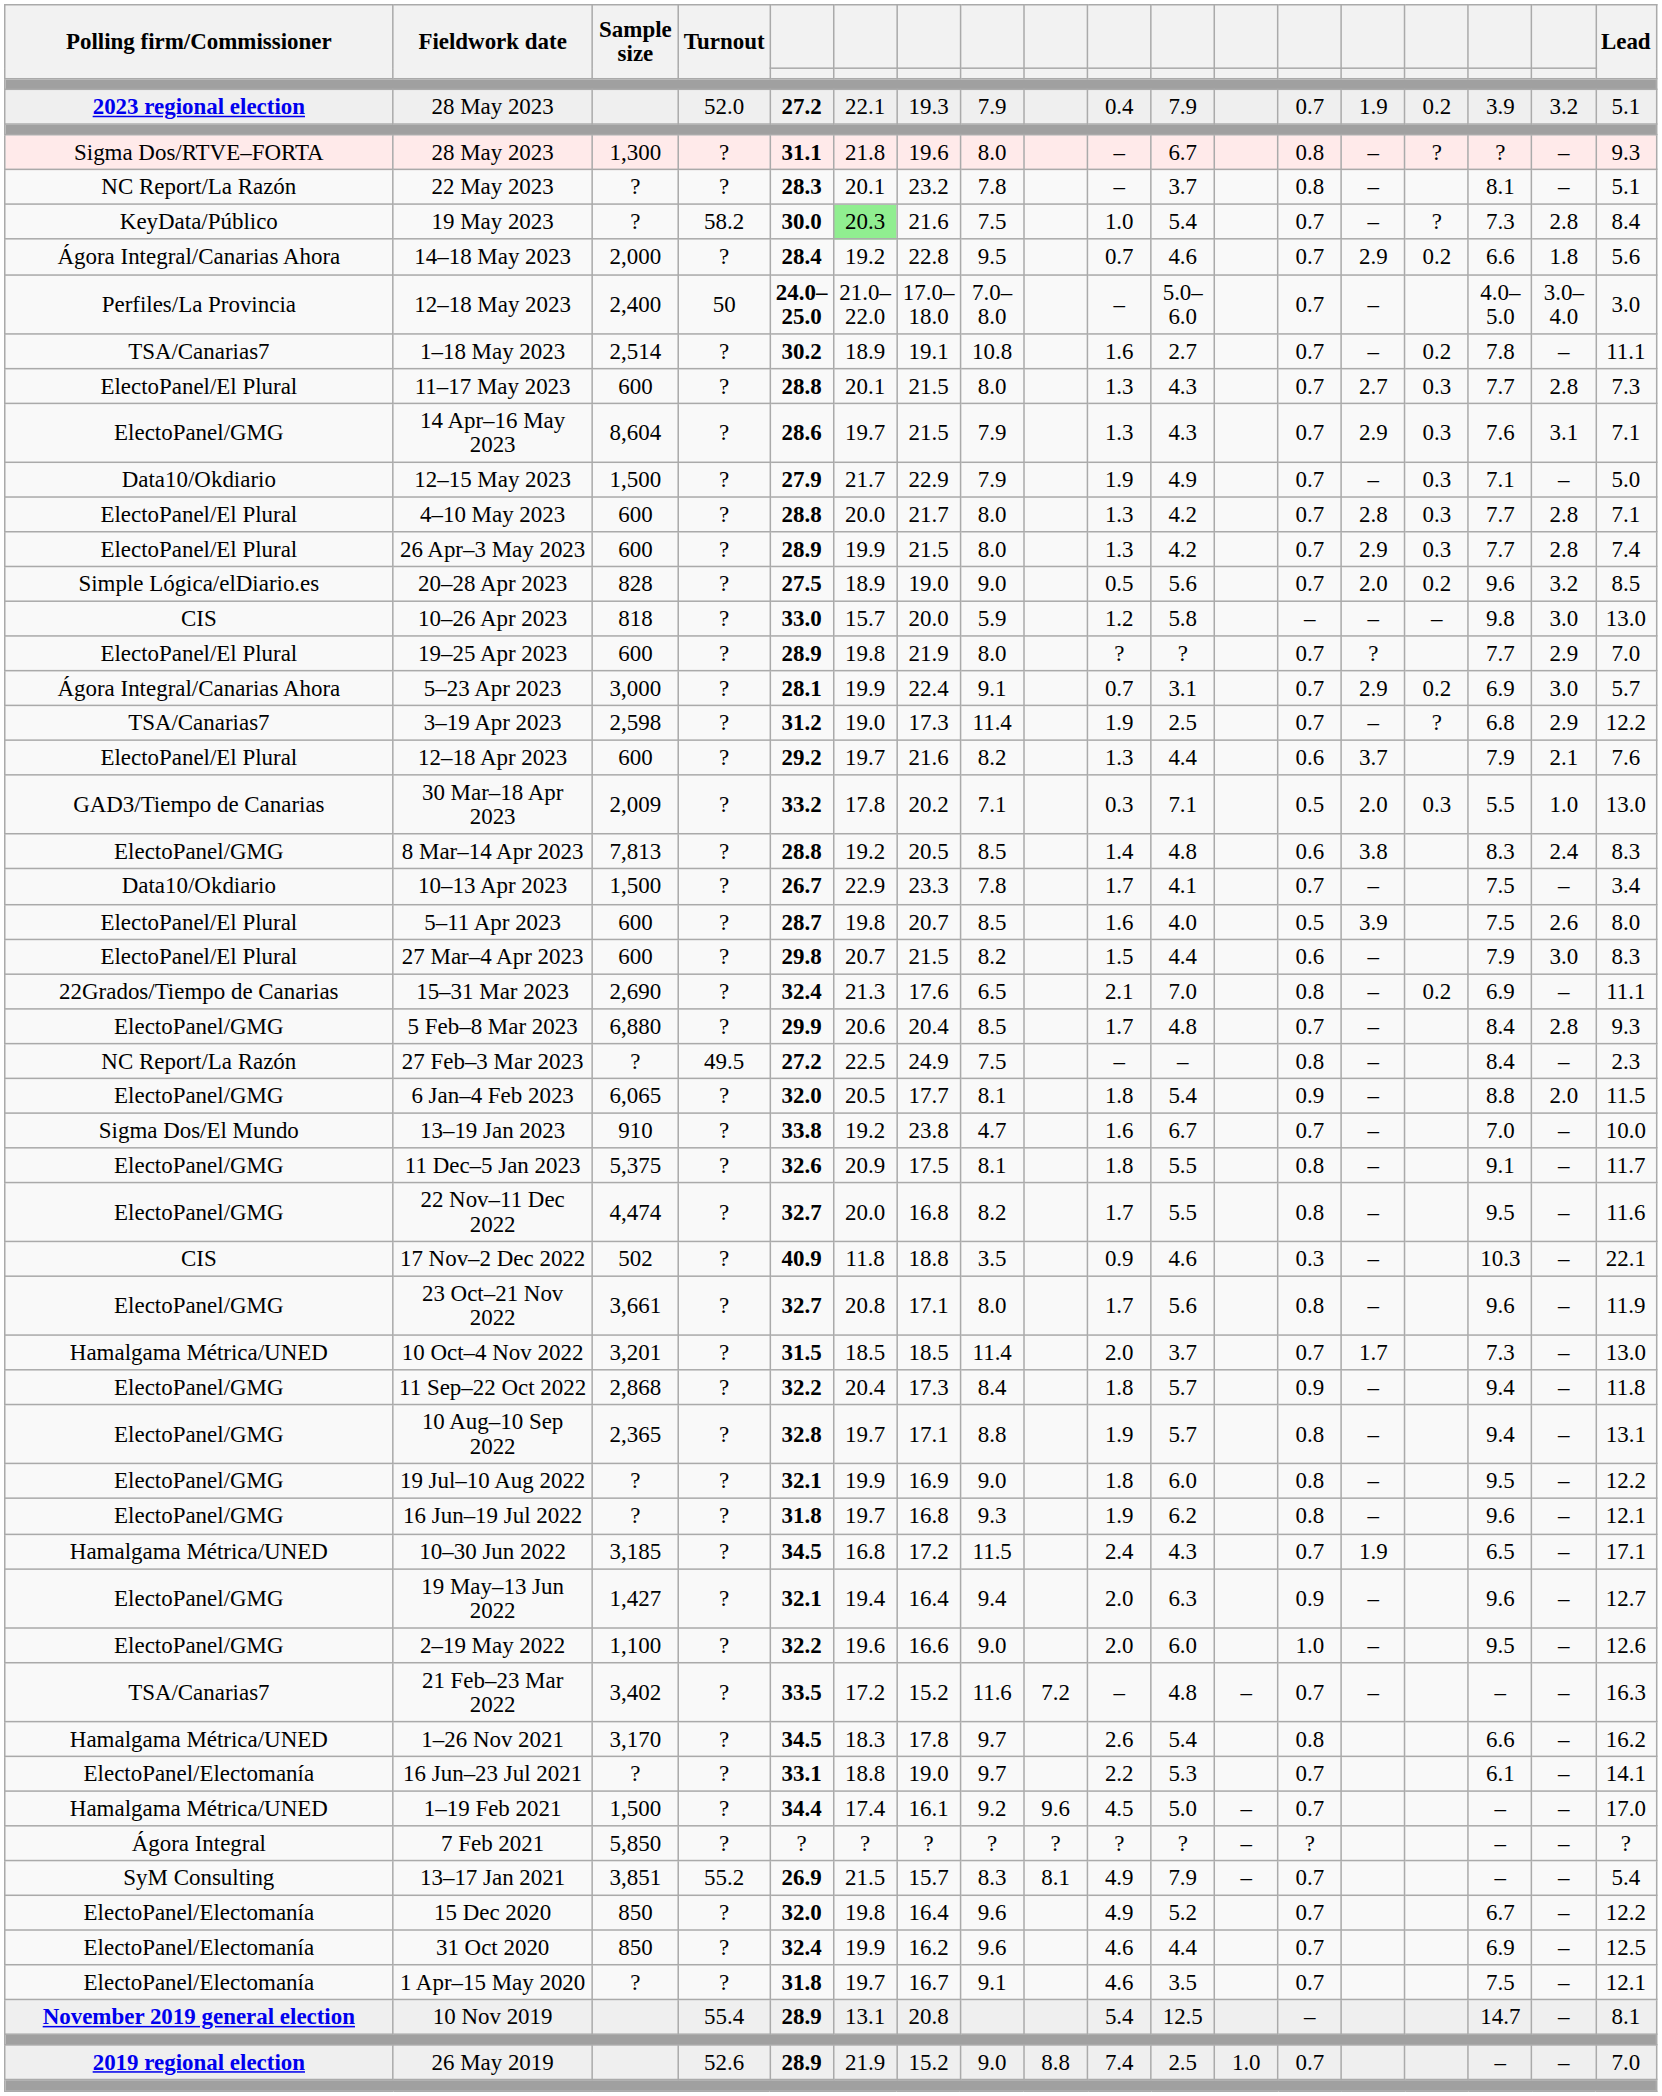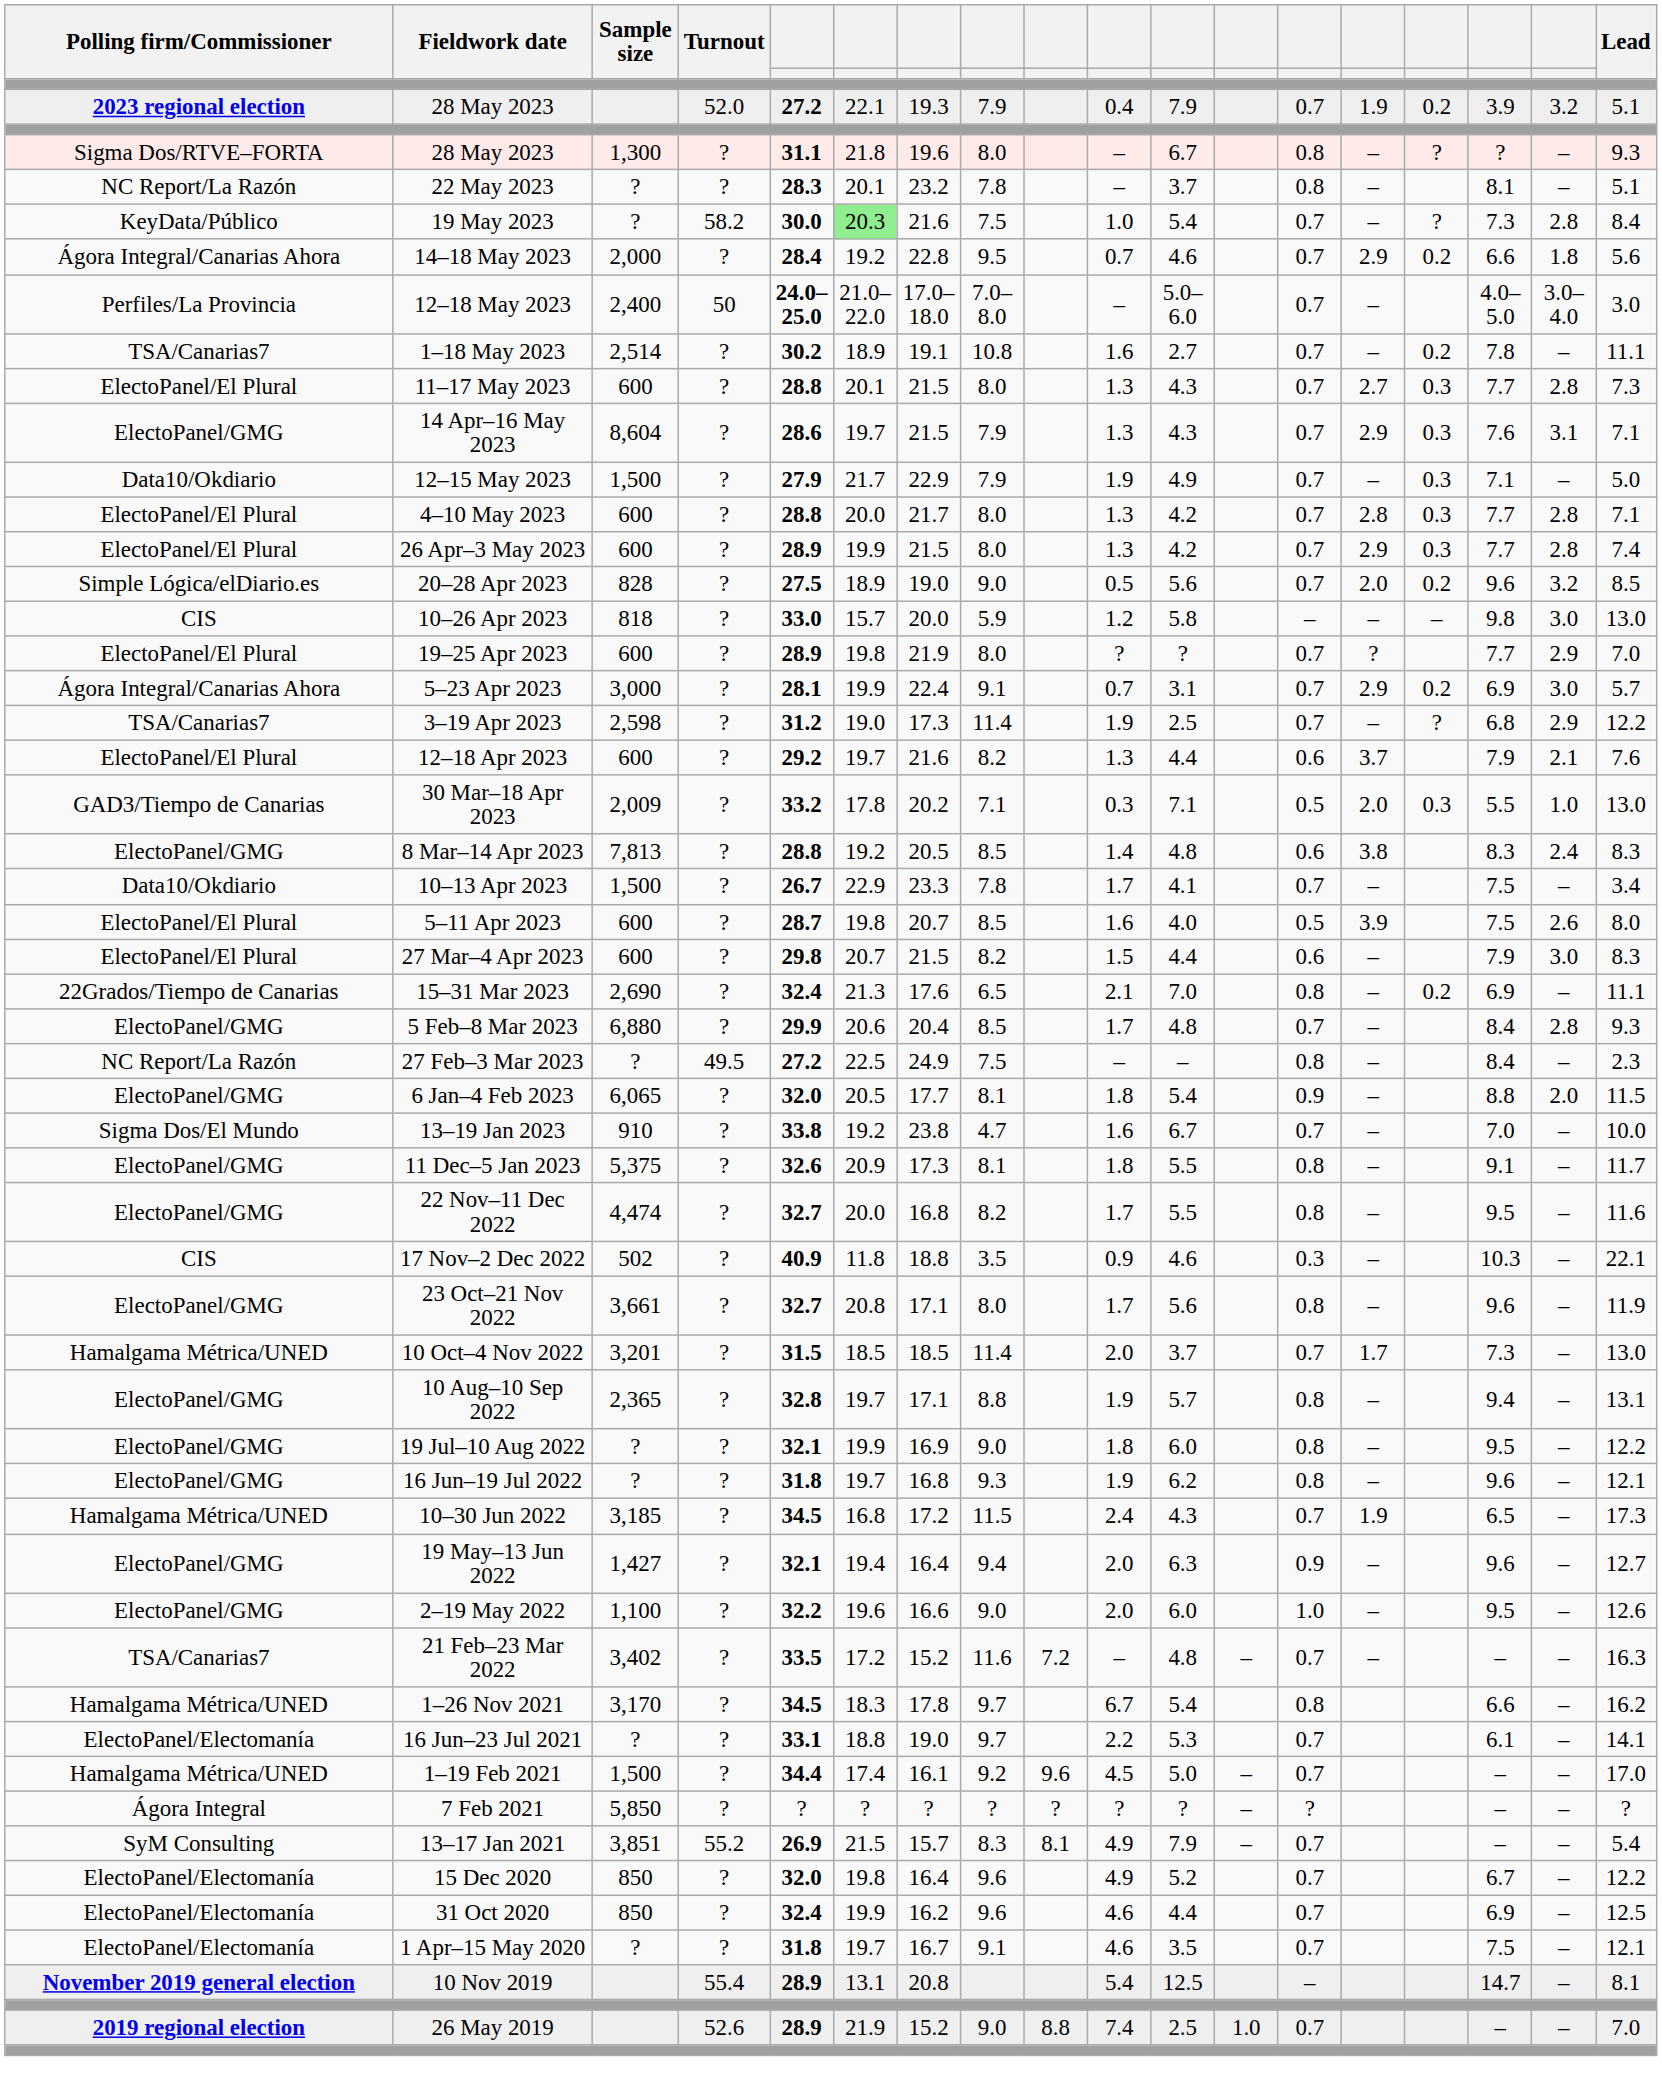(929, 1165) 17.5 -> (929, 1165) 17.3
- row: (493, 1387)
(1626, 1550) 17.1 -> (1626, 1516) 17.3
(1119, 1738) 2.6 -> (1119, 1703) 6.7
